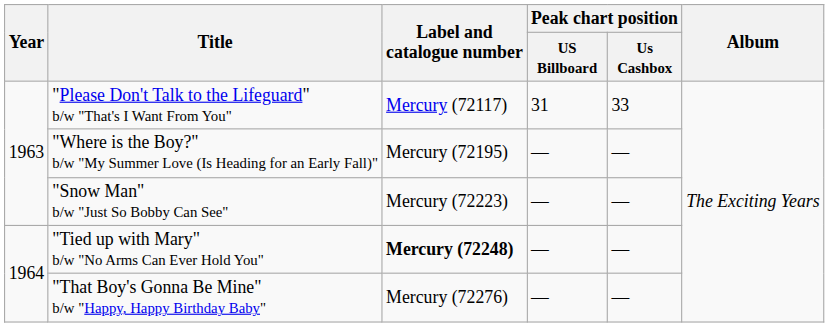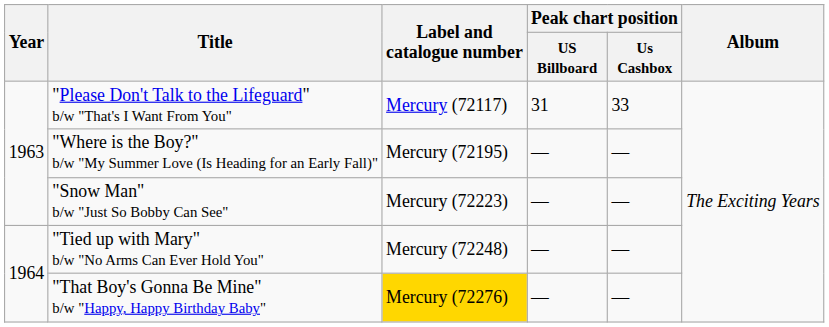(450, 249) bold -> (447, 249) normal
(447, 297) no background -> (447, 297) gold background
